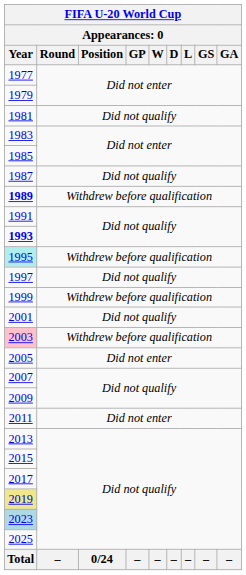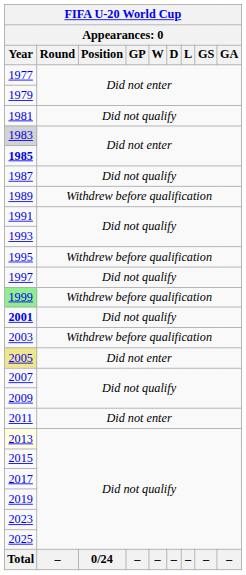(21, 136) no background -> (21, 136) lightgrey background
(21, 156) normal -> (21, 156) bold
(21, 196) bold -> (21, 196) normal
(21, 237) bold -> (21, 237) normal
(21, 257) paleturquoise background -> (21, 257) no background
(21, 297) no background -> (21, 297) lightgreen background
(21, 317) normal -> (21, 317) bold
(21, 337) pink background -> (21, 337) no background
(21, 358) no background -> (21, 358) khaki background
(21, 438) no background -> (21, 438) lightyellow background
(21, 499) khaki background -> (21, 499) no background
(21, 519) lightblue background -> (21, 519) no background
